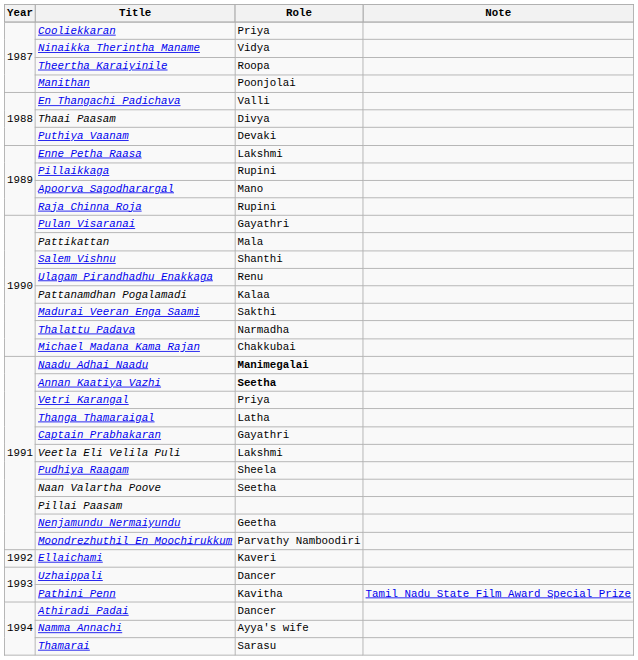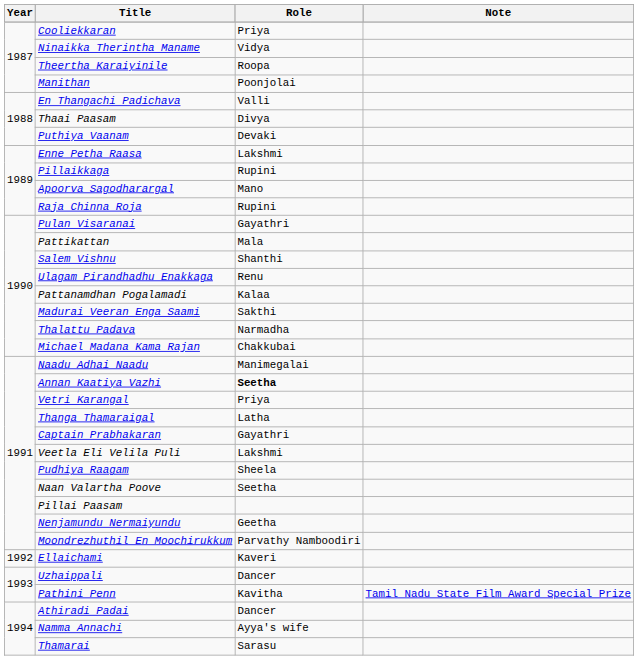(273, 365) bold -> (273, 365) normal
